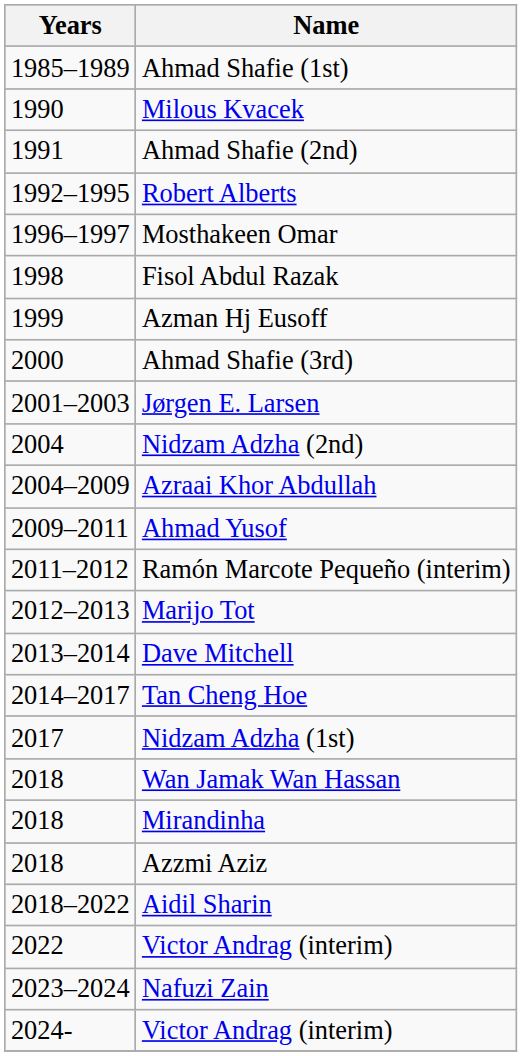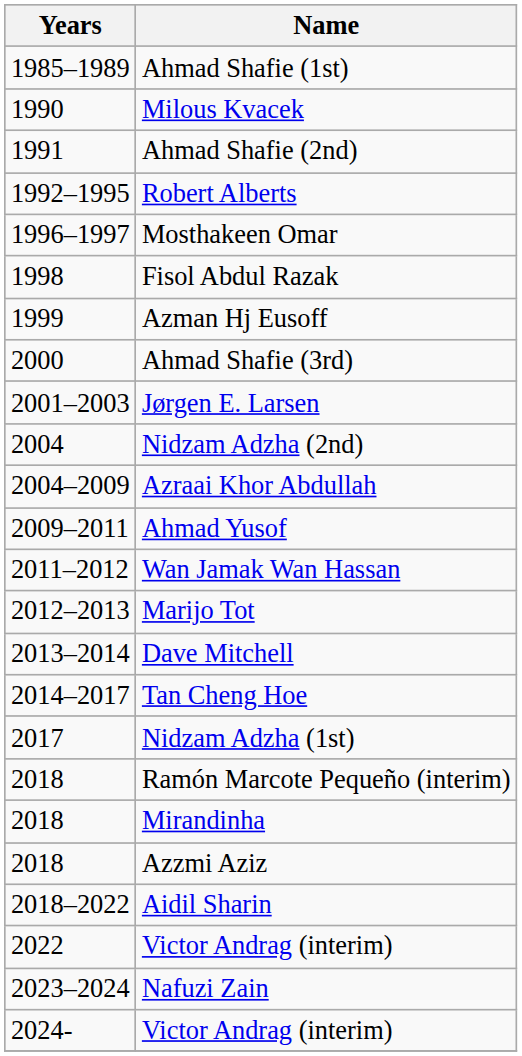(326, 569) Ramón Marcote Pequeño (interim) -> (271, 569) Wan Jamak Wan Hassan
(271, 779) Wan Jamak Wan Hassan -> (326, 779) Ramón Marcote Pequeño (interim)
